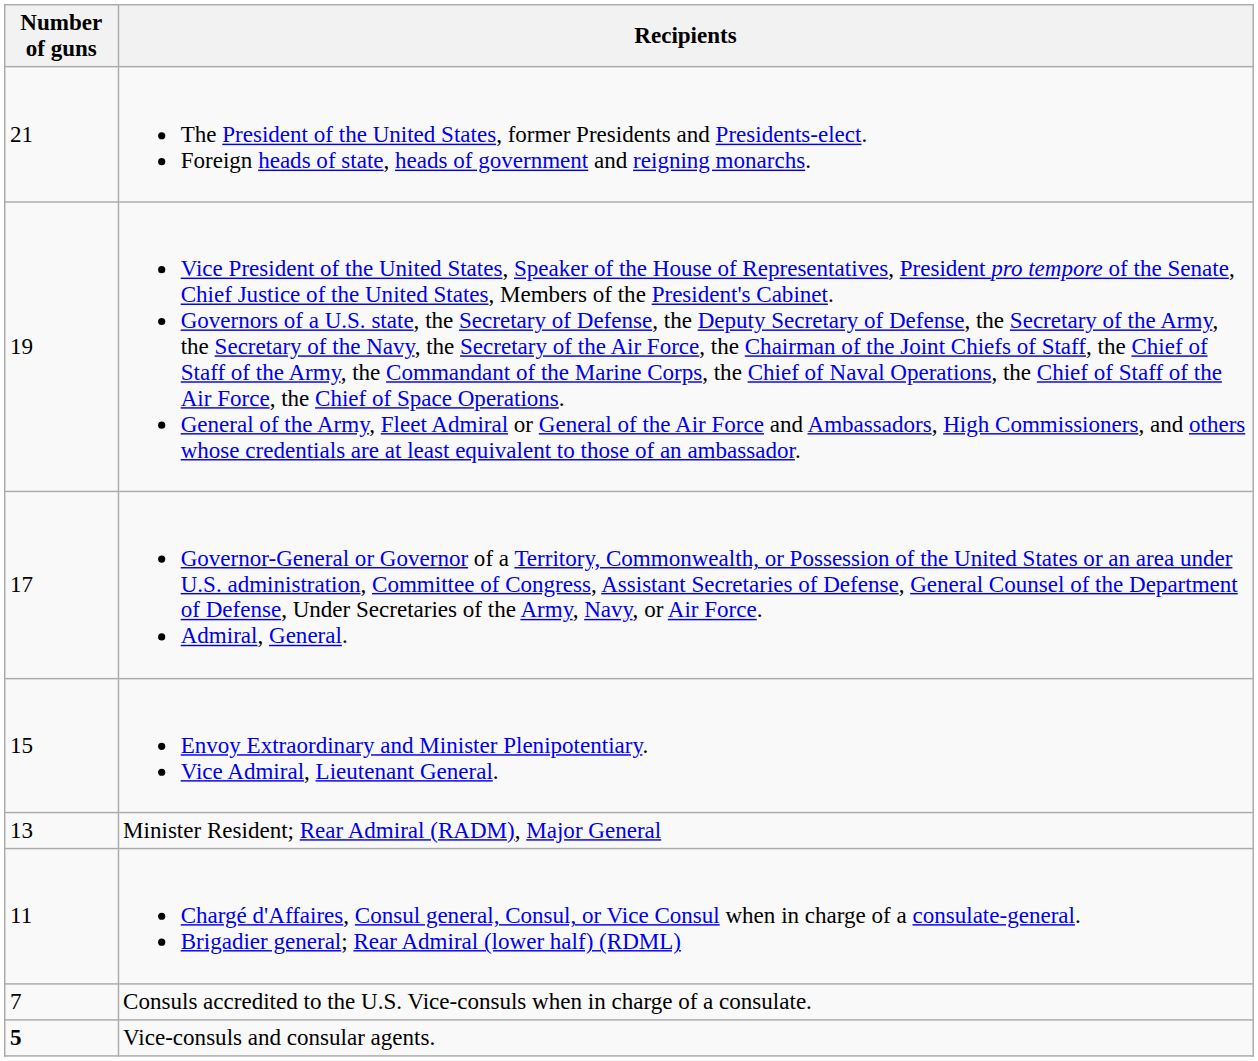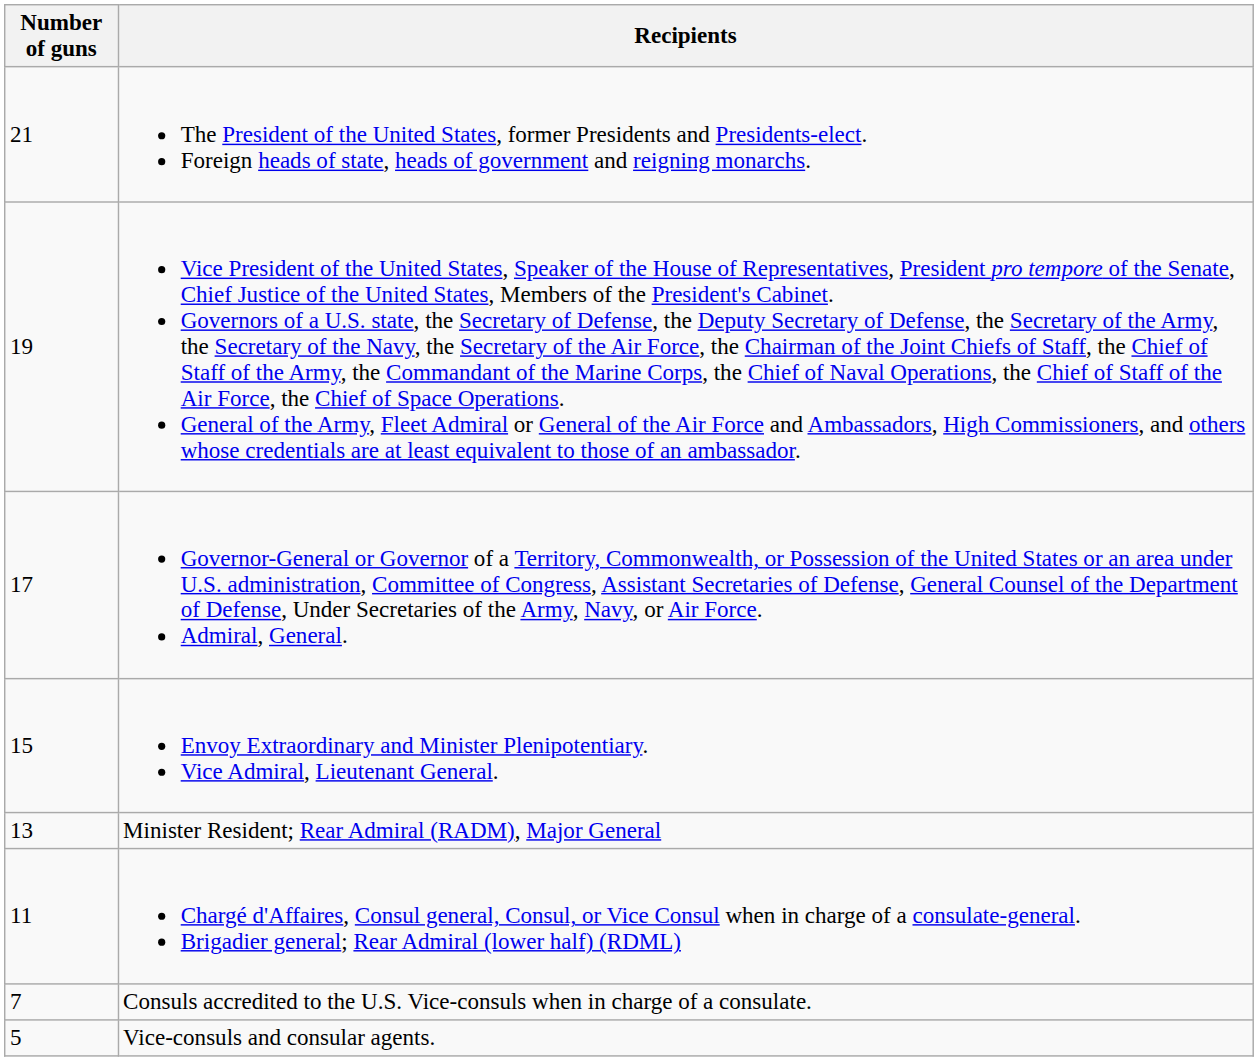(16, 1037) bold -> (16, 1037) normal
